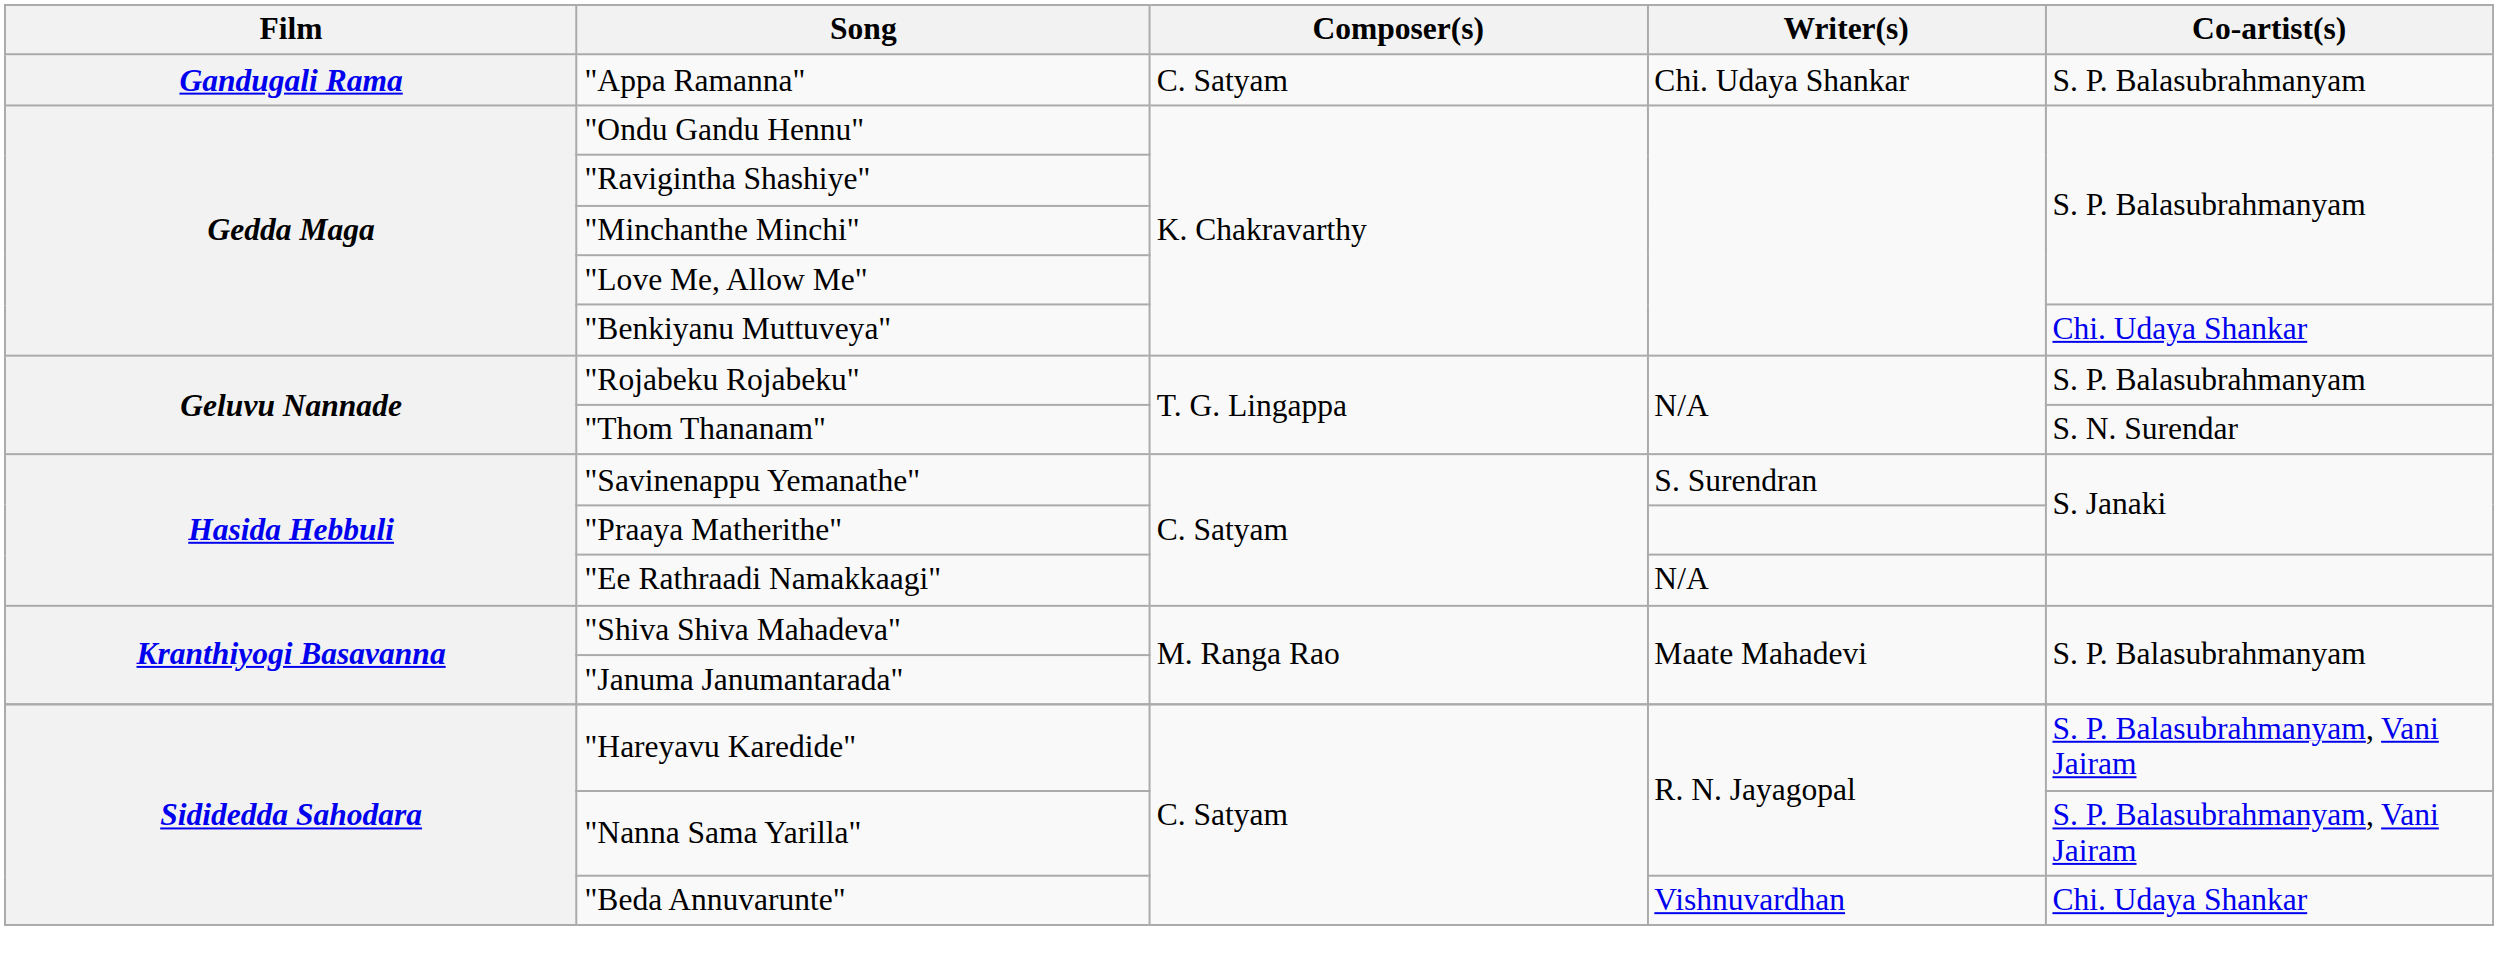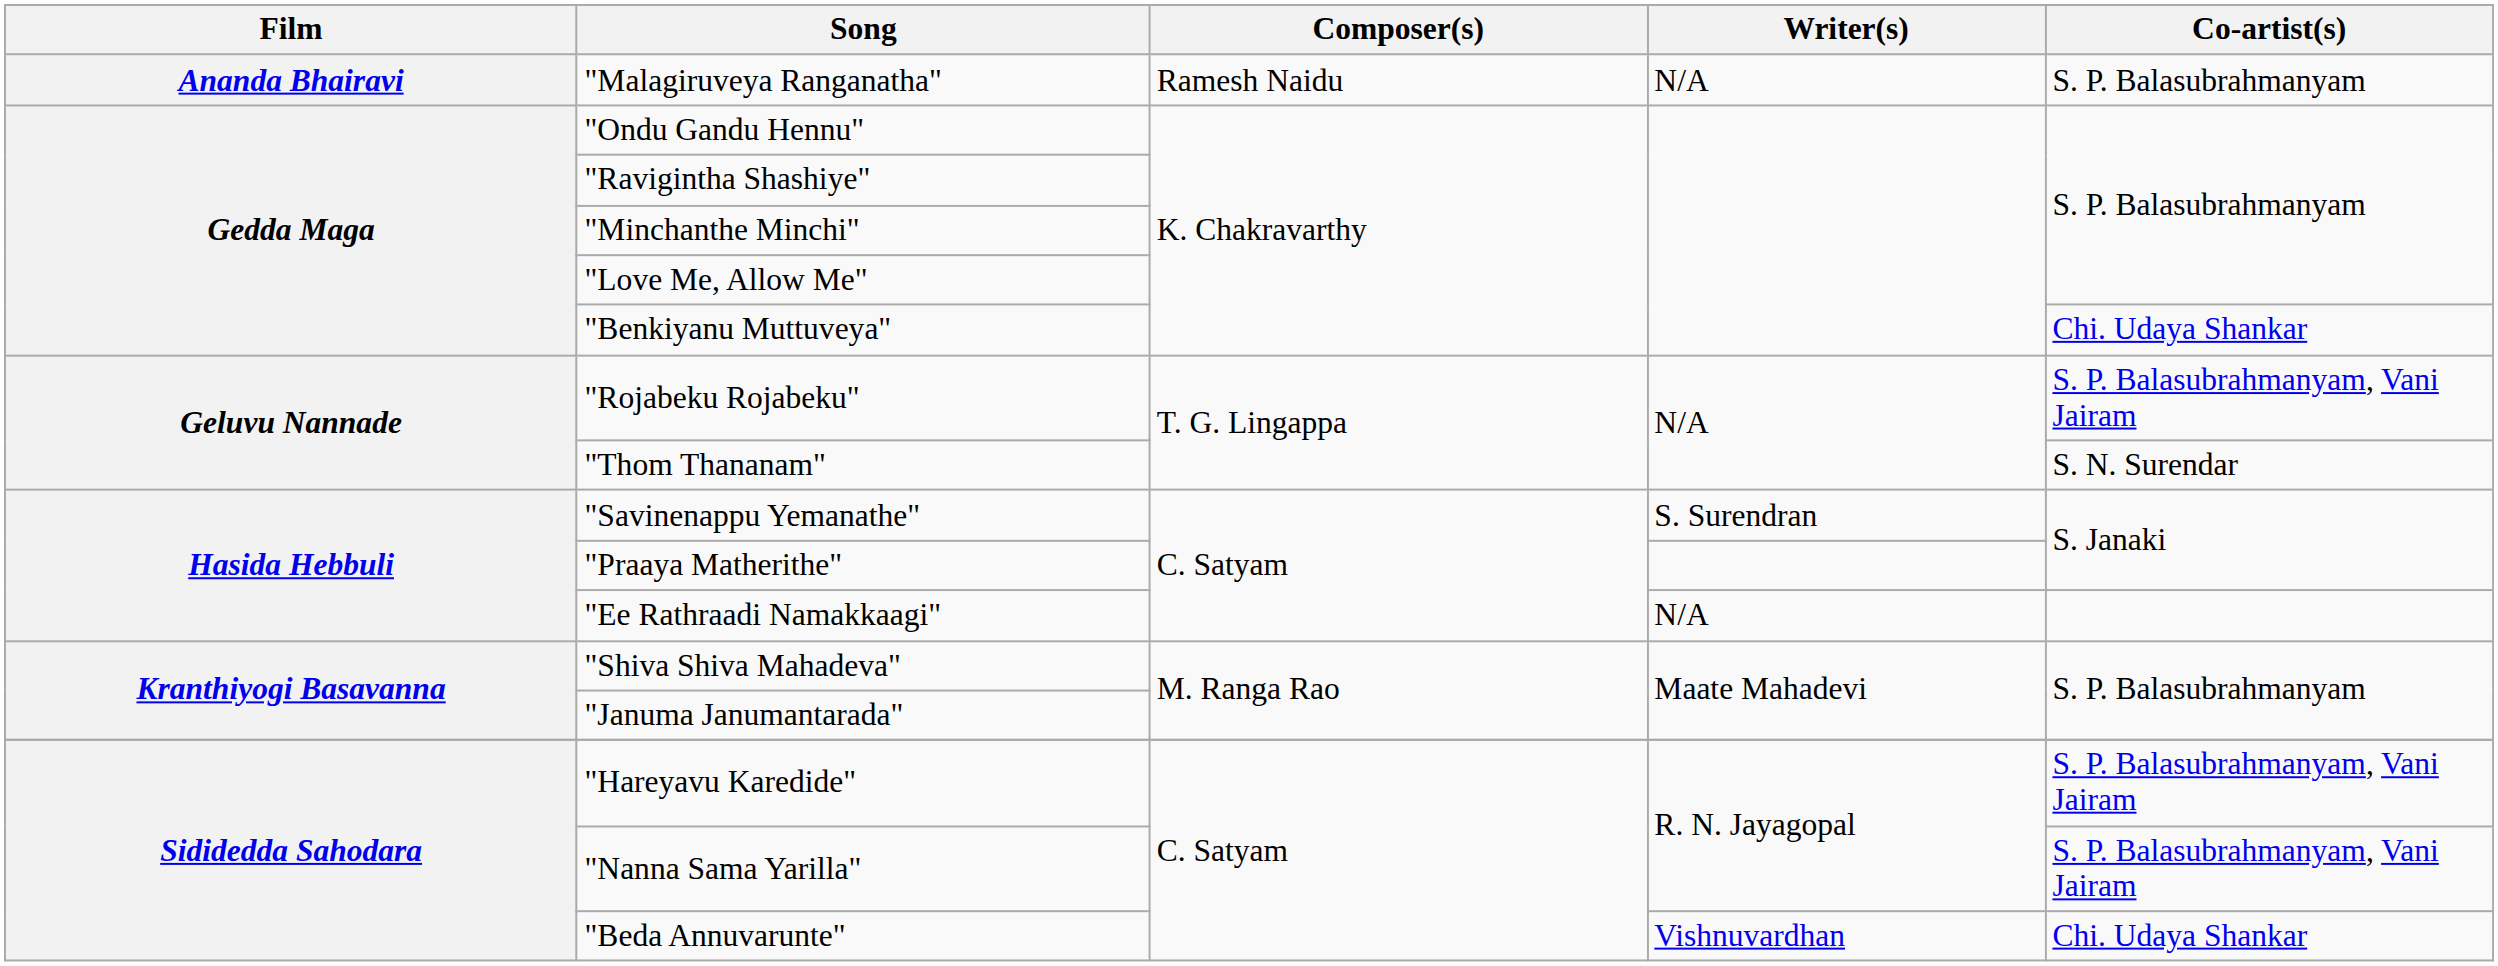+ row: (763, 79)
- row: (695, 79)
(2209, 379) S. P. Balasubrahmanyam -> (2246, 397) S. P. Balasubrahmanyam, Vani Jairam
